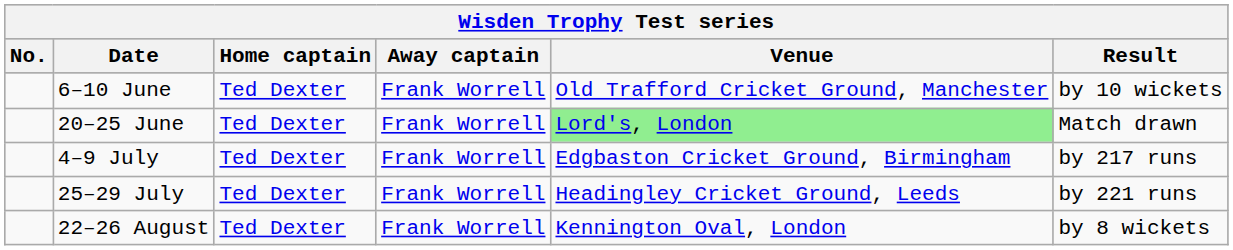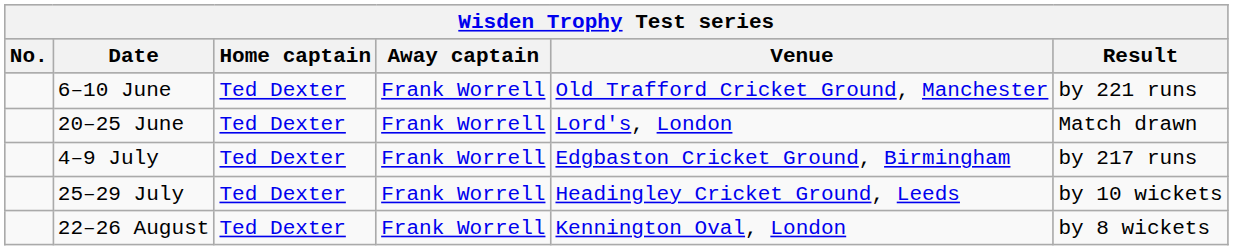(1141, 91) by 10 wickets -> (1128, 91) by 221 runs
(644, 125) lightgreen background -> (644, 125) no background
(1128, 194) by 221 runs -> (1141, 194) by 10 wickets
